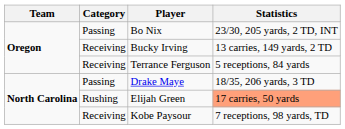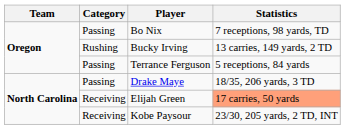(277, 30) 23/30, 205 yards, 2 TD, INT -> (272, 30) 7 receptions, 98 yards, TD
(104, 47) Receiving -> (100, 47) Rushing
(104, 64) Receiving -> (99, 64) Passing
(100, 98) Rushing -> (104, 98) Receiving
(272, 115) 7 receptions, 98 yards, TD -> (277, 115) 23/30, 205 yards, 2 TD, INT
